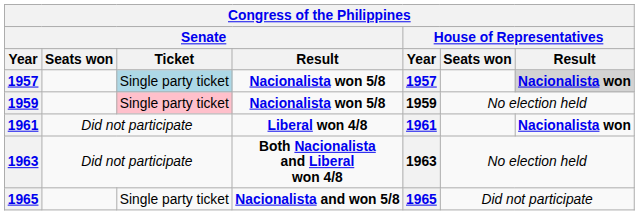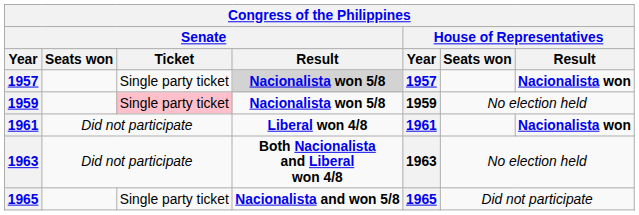(174, 81) lightblue background -> (174, 81) no background
(317, 81) no background -> (317, 81) lightgrey background
(575, 81) lightgrey background -> (575, 81) no background
